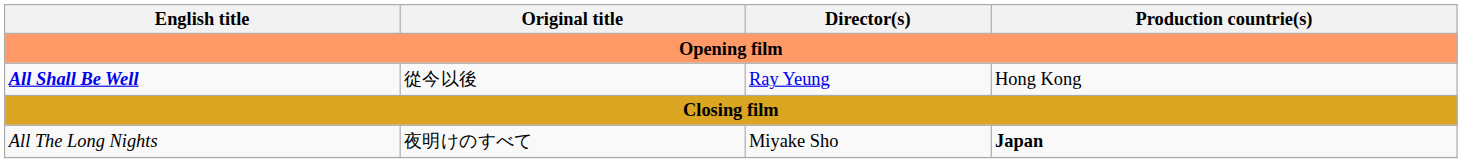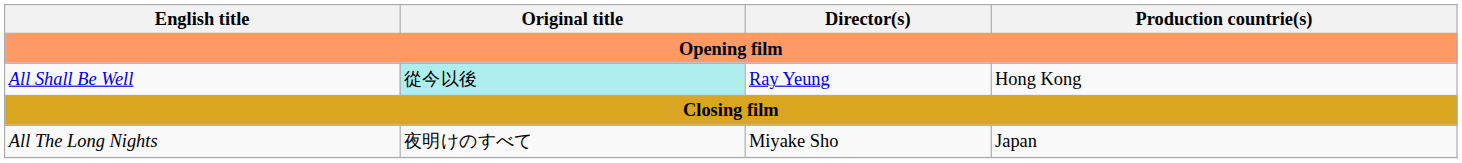(74, 79) bold -> (71, 79) normal
(441, 78) no background -> (441, 78) paleturquoise background
(1019, 140) bold -> (1016, 140) normal
